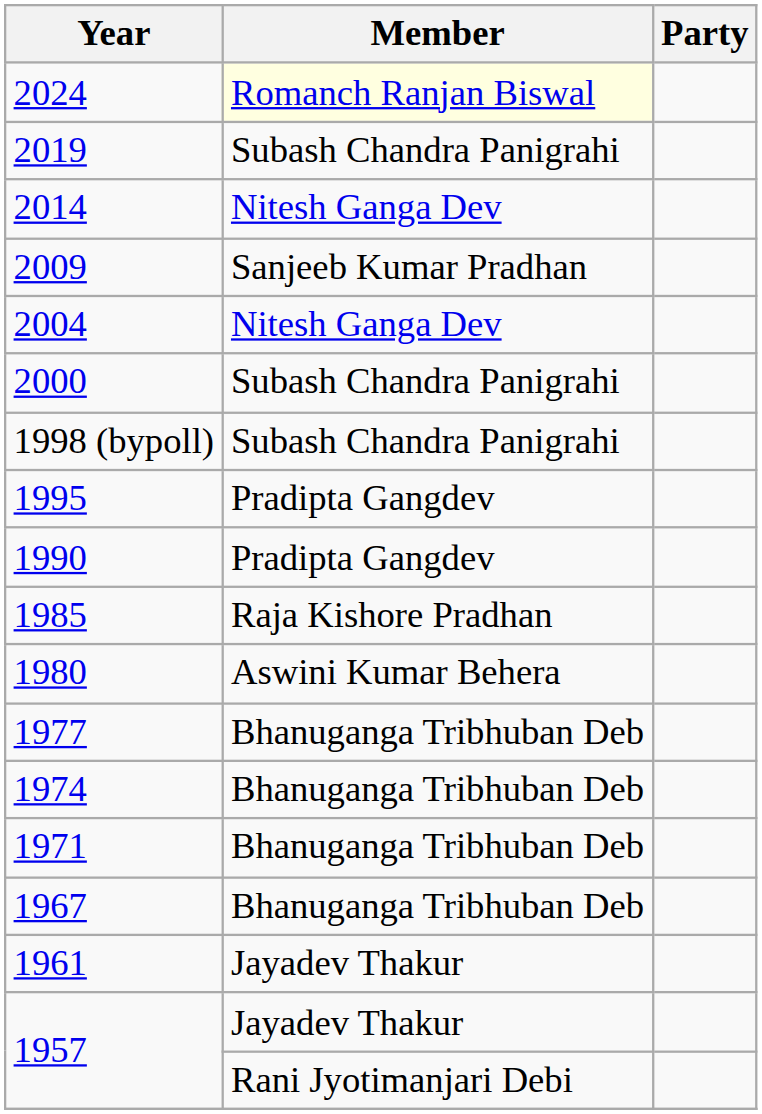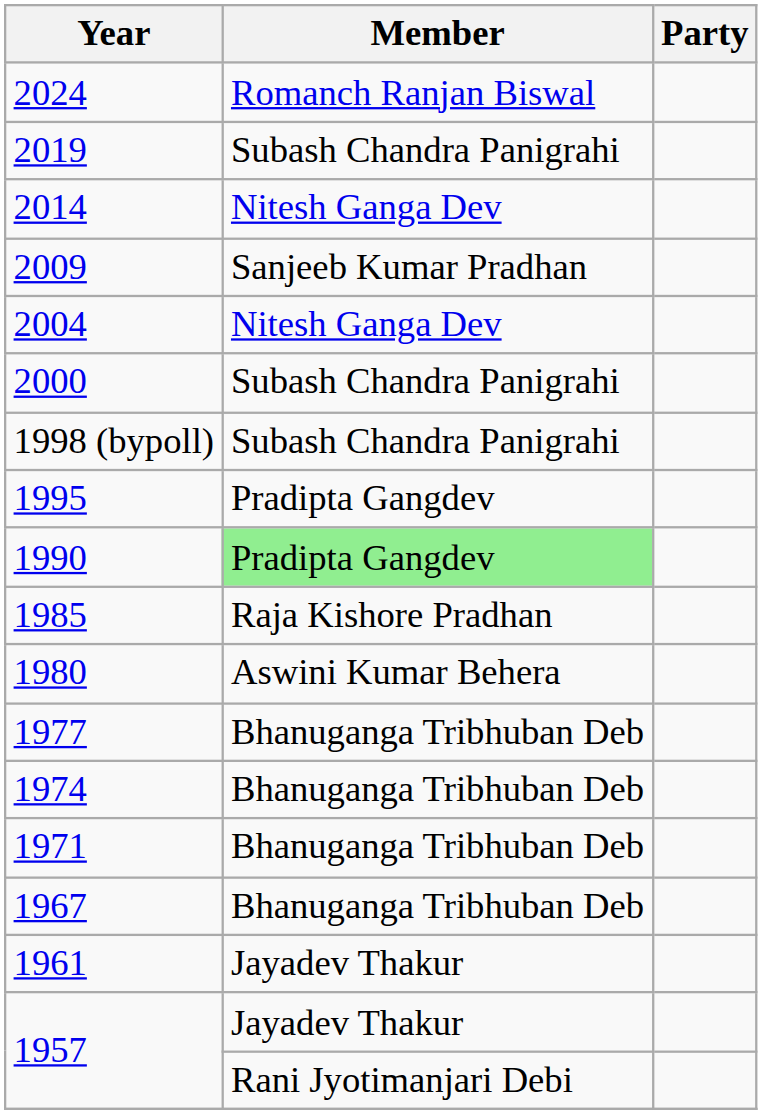(413, 91) lightyellow background -> (413, 91) no background
(363, 556) no background -> (363, 556) lightgreen background
